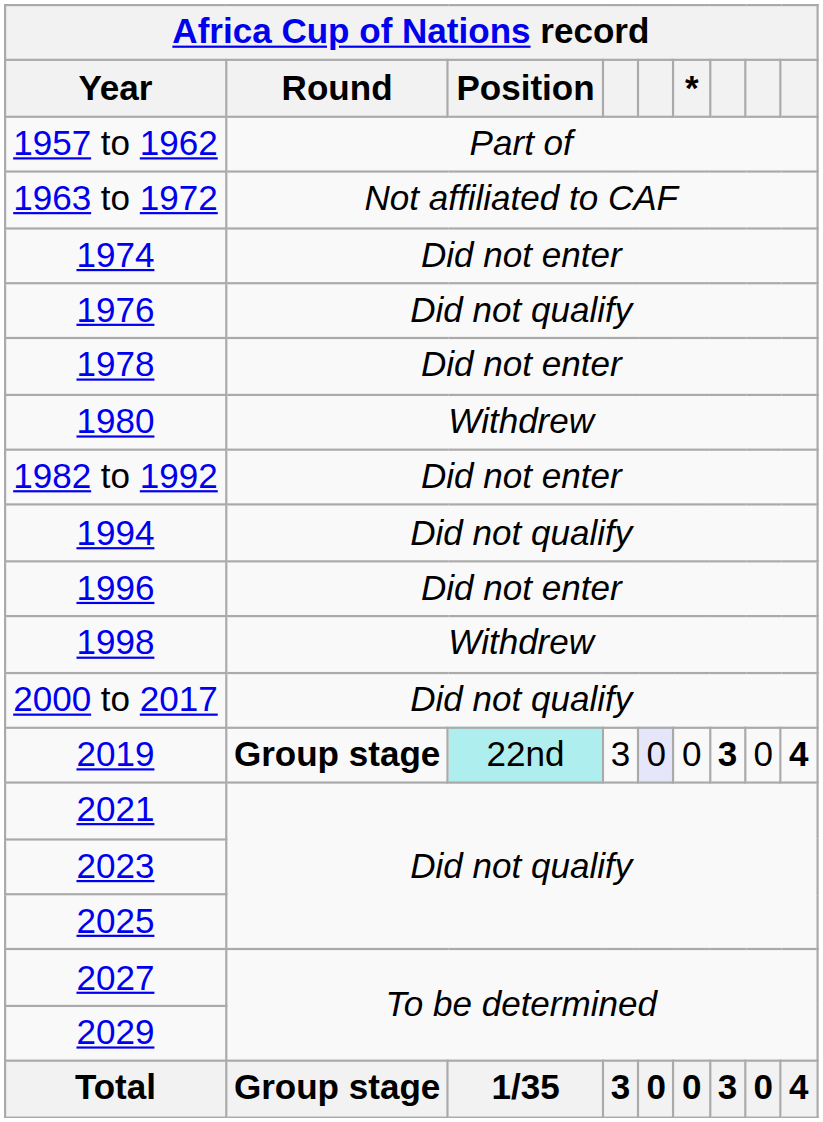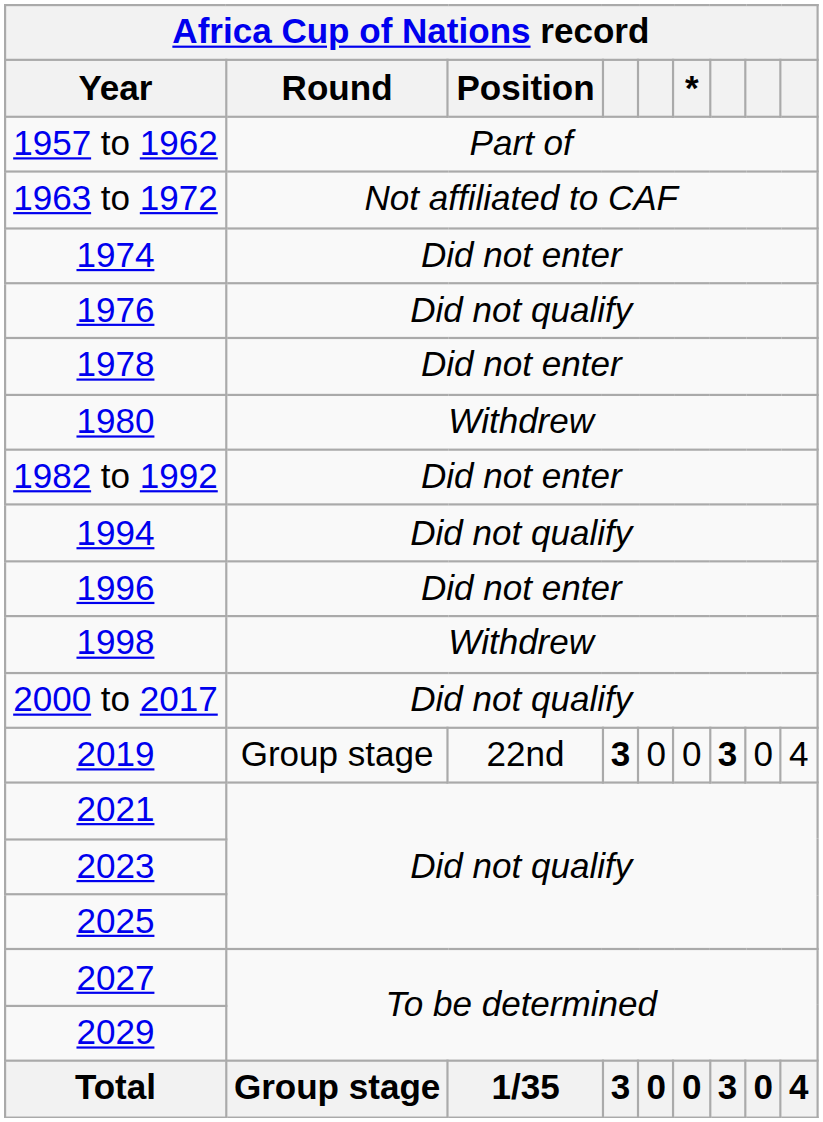(337, 754) bold -> (337, 754) normal
(526, 754) paleturquoise background -> (526, 754) no background
(621, 754) normal -> (621, 754) bold
(656, 754) lavender background -> (656, 754) no background
(799, 754) bold -> (799, 754) normal
